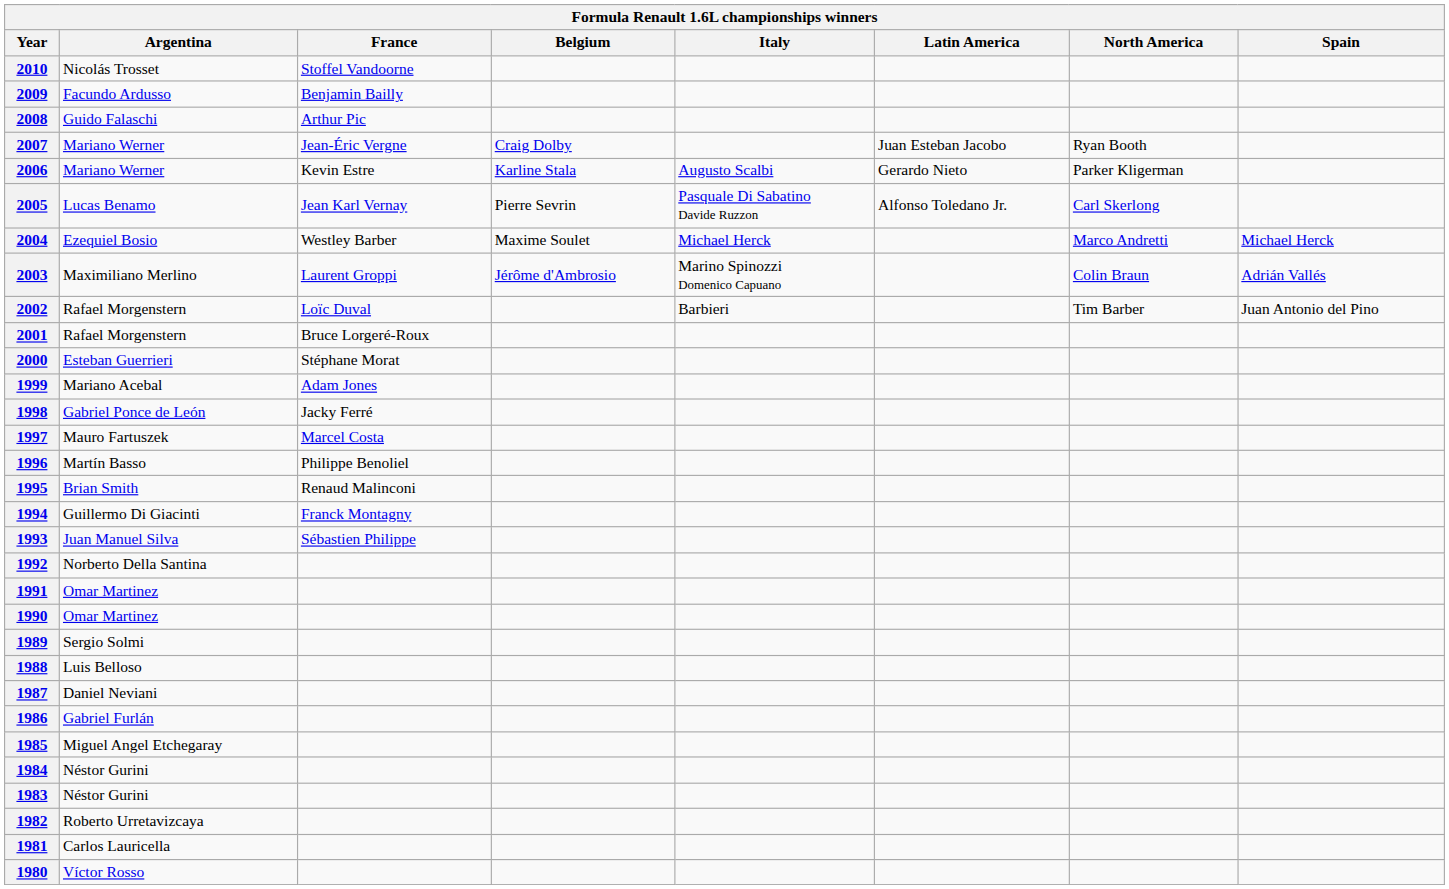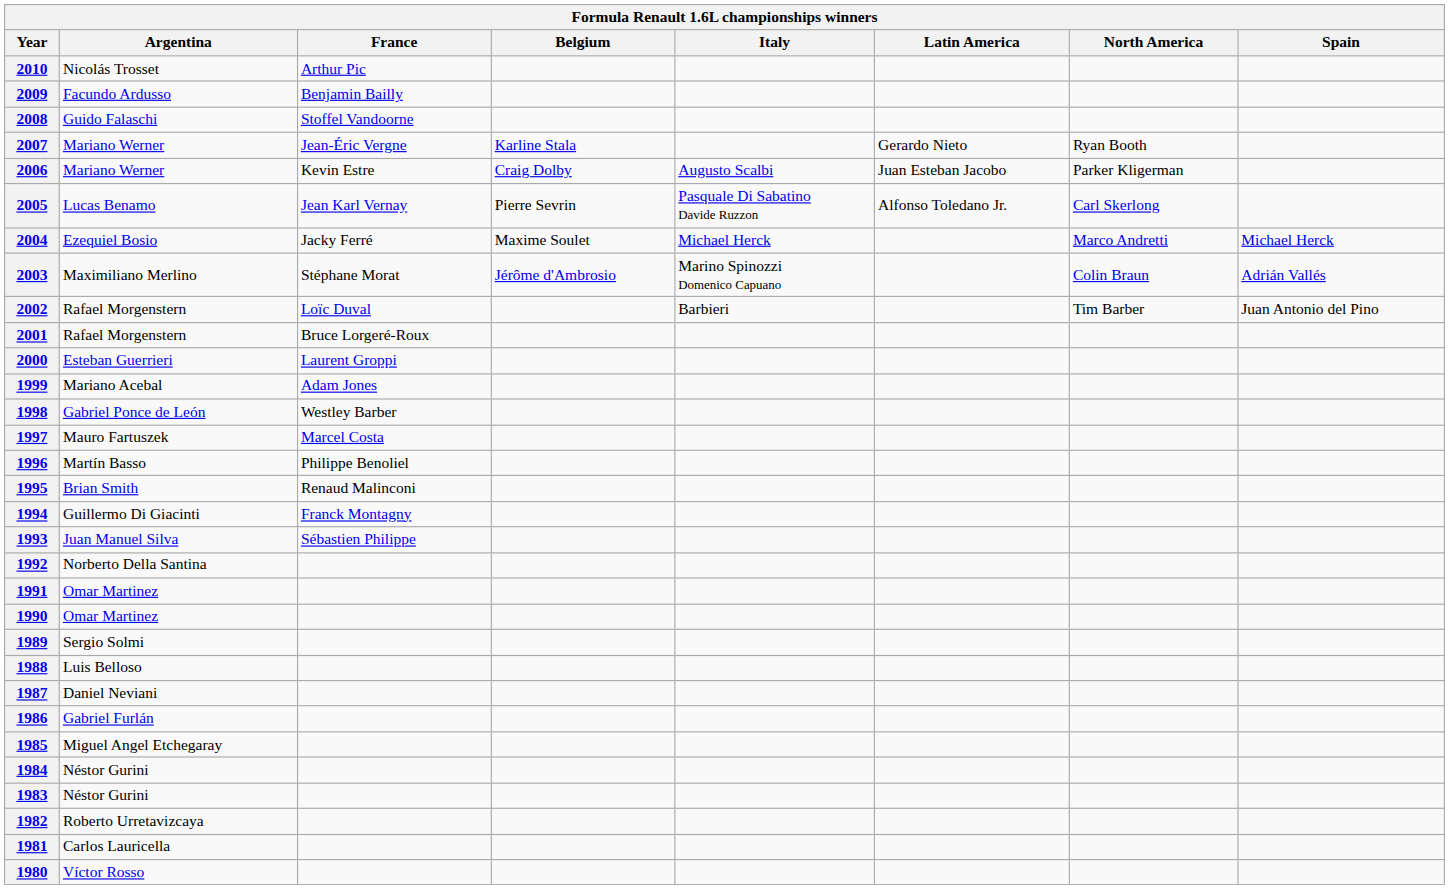(357, 68) Stoffel Vandoorne -> (333, 68) Arthur Pic
(333, 119) Arthur Pic -> (357, 119) Stoffel Vandoorne
(533, 144) Craig Dolby -> (535, 144) Karline Stala
(942, 144) Juan Esteban Jacobo -> (923, 144) Gerardo Nieto
(535, 170) Karline Stala -> (533, 170) Craig Dolby
(923, 170) Gerardo Nieto -> (942, 170) Juan Esteban Jacobo
(349, 239) Westley Barber -> (337, 239) Jacky Ferré
(349, 274) Laurent Groppi -> (350, 274) Stéphane Morat
(350, 360) Stéphane Morat -> (349, 360) Laurent Groppi
(337, 411) Jacky Ferré -> (349, 411) Westley Barber
